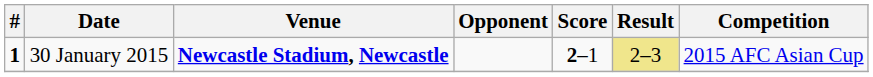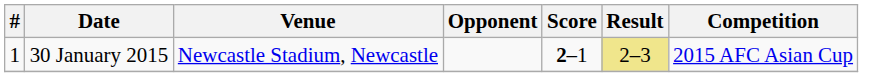(15, 54) bold -> (15, 54) normal
(313, 54) bold -> (308, 54) normal
